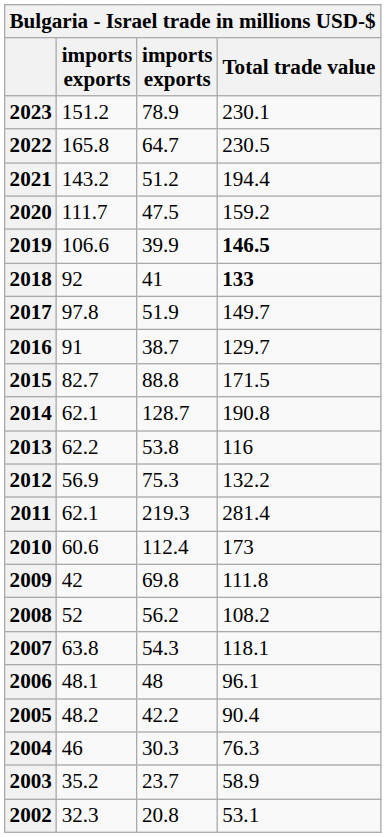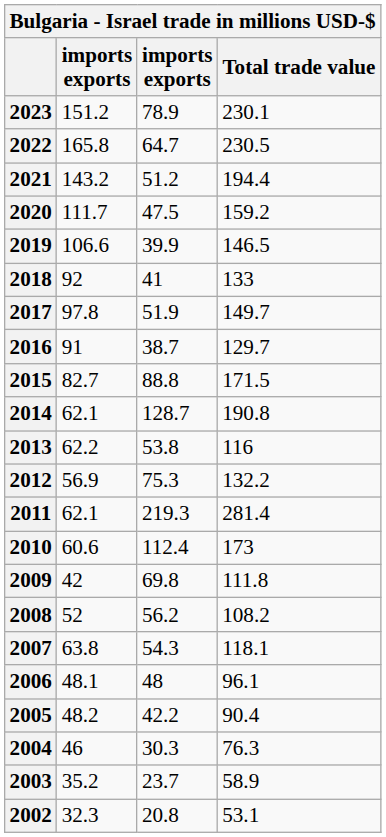(246, 245) bold -> (246, 245) normal
(238, 279) bold -> (238, 279) normal
